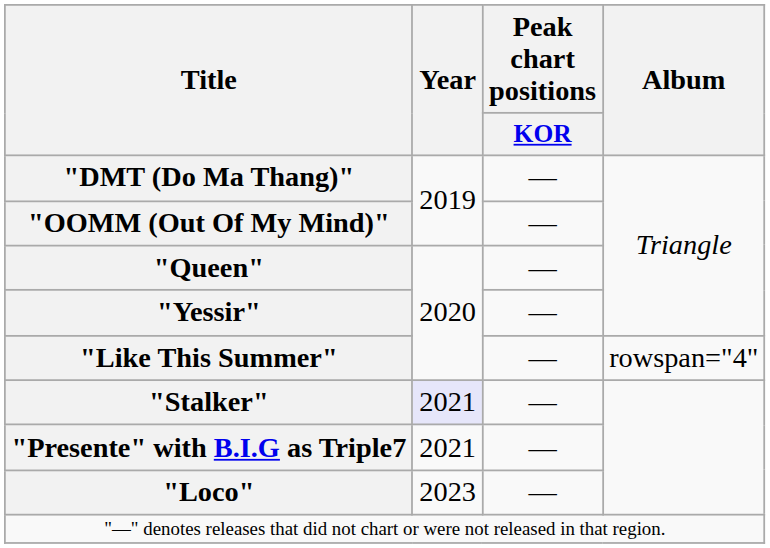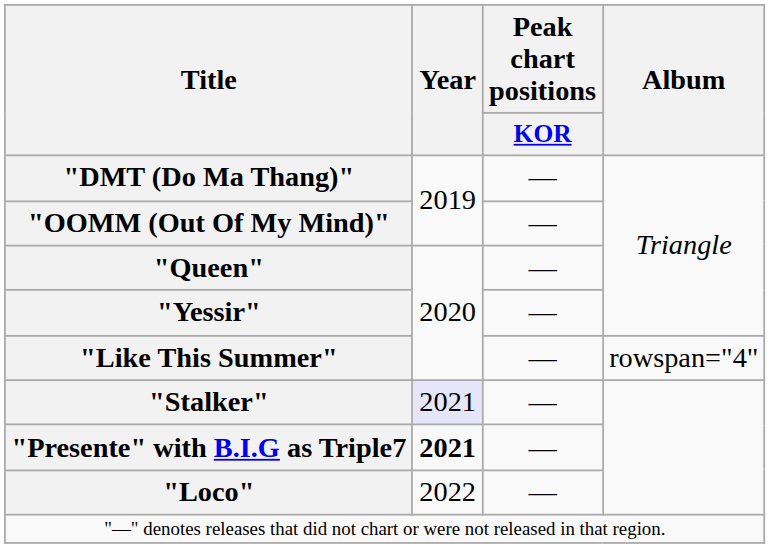(448, 447) normal -> (448, 447) bold
(448, 492) 2023 -> (448, 492) 2022
